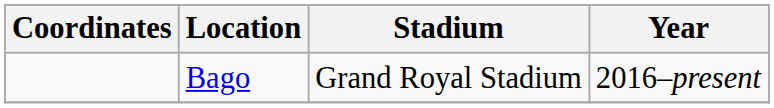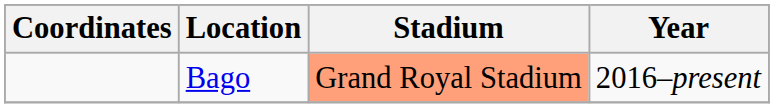(449, 77) no background -> (449, 77) lightsalmon background
